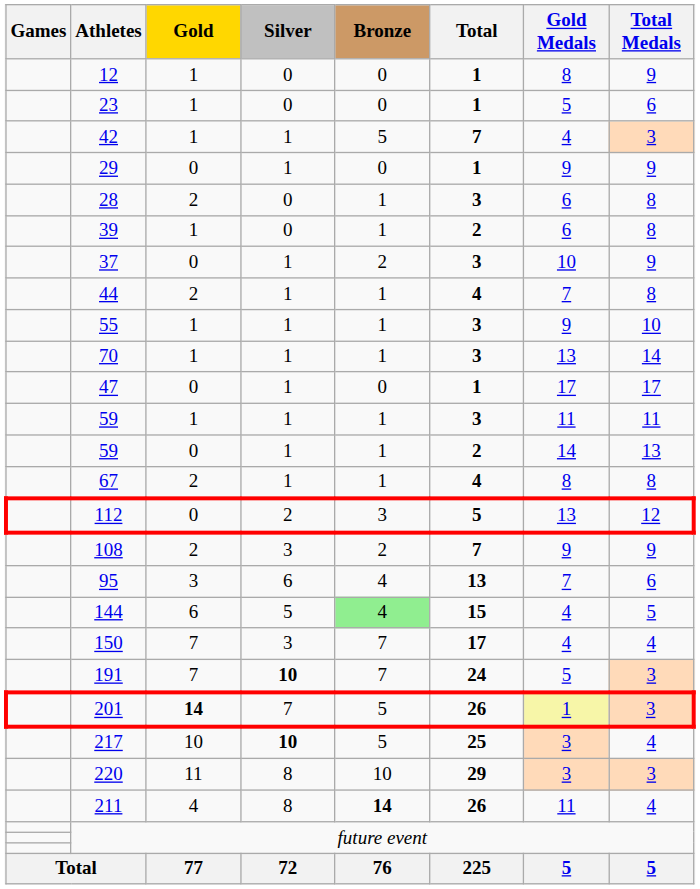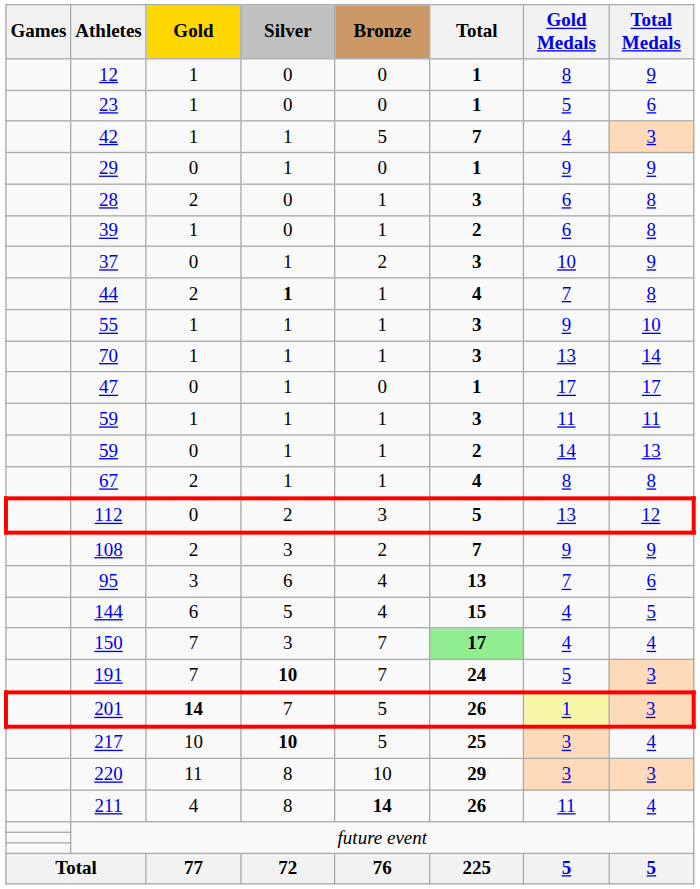(288, 293) normal -> (288, 293) bold
(382, 612) lightgreen background -> (382, 612) no background
(477, 643) no background -> (477, 643) lightgreen background
